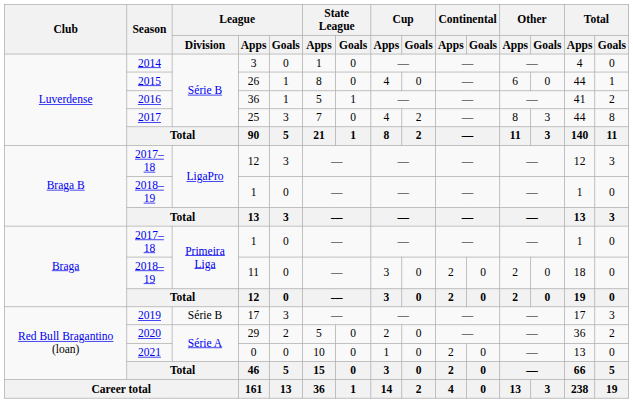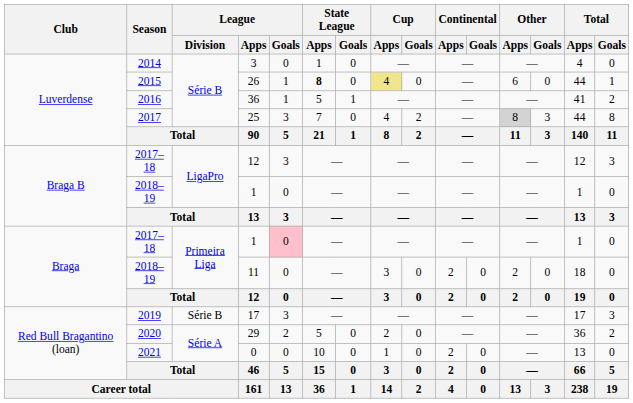(319, 81) normal -> (319, 81) bold
(386, 81) no background -> (386, 81) khaki background
(515, 117) no background -> (515, 117) lightgrey background
(286, 241) no background -> (286, 241) pink background
